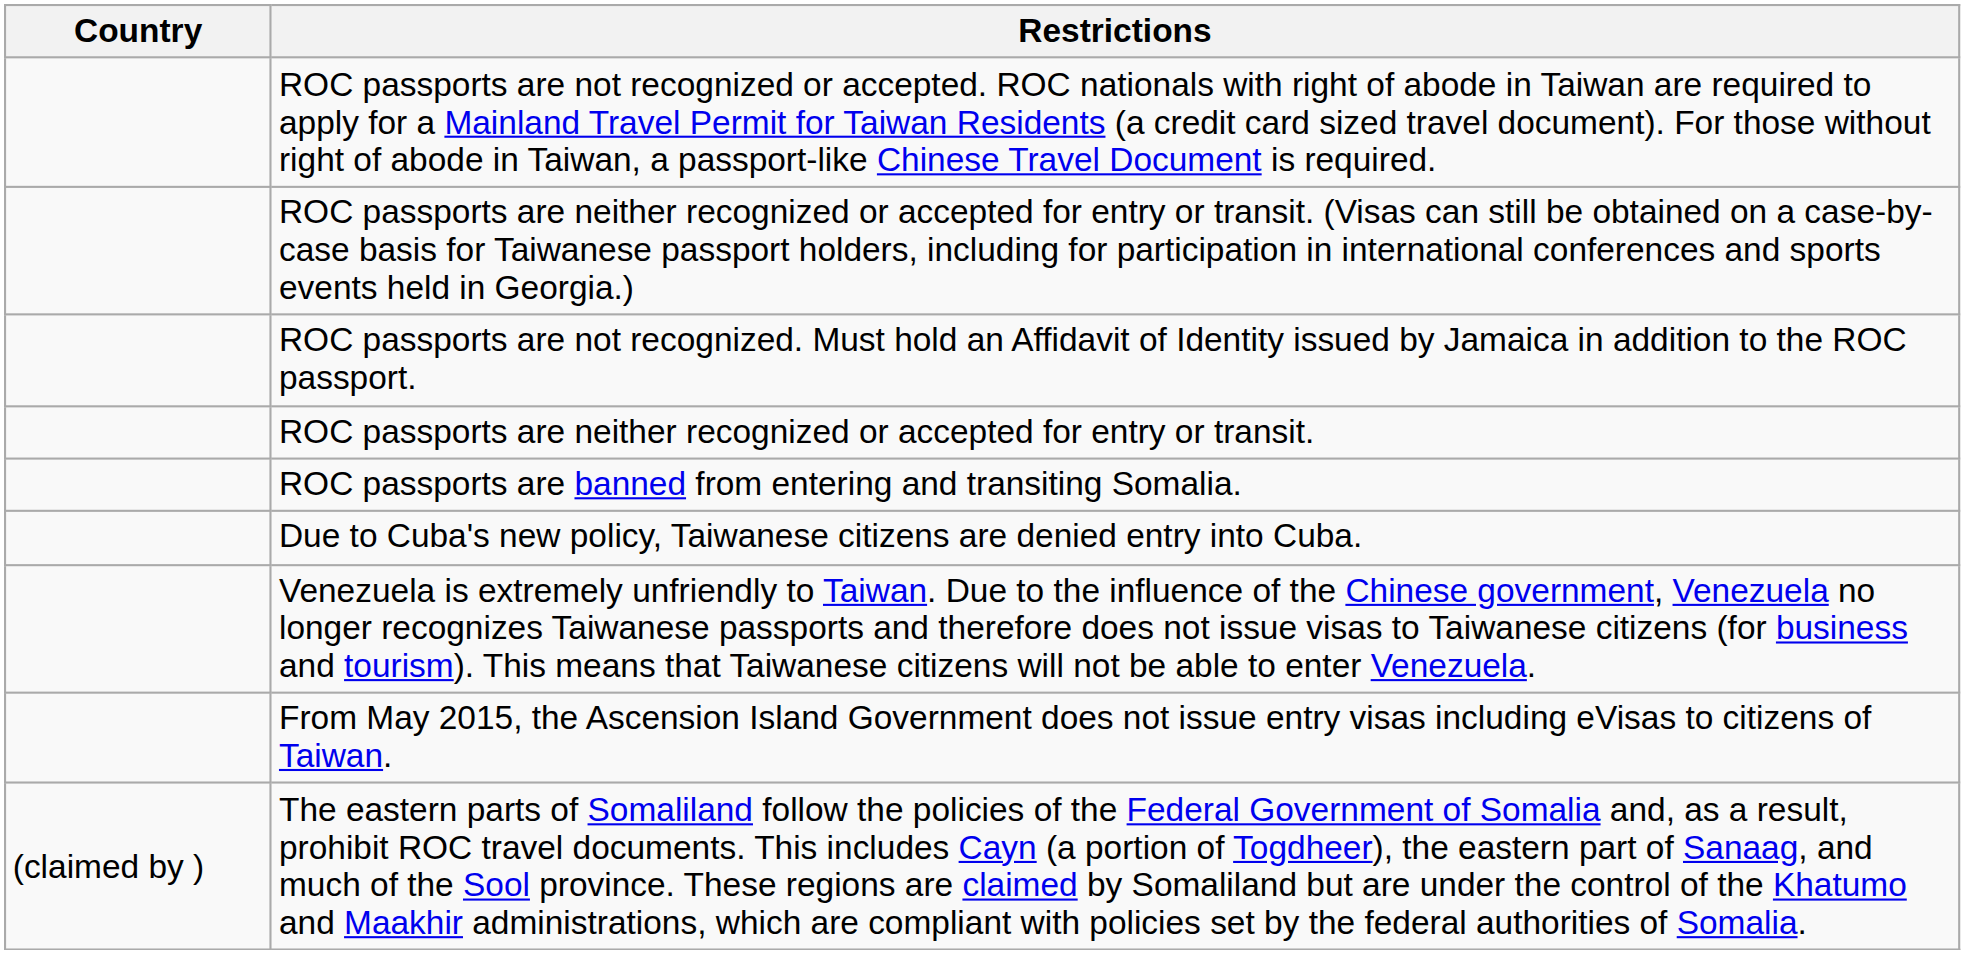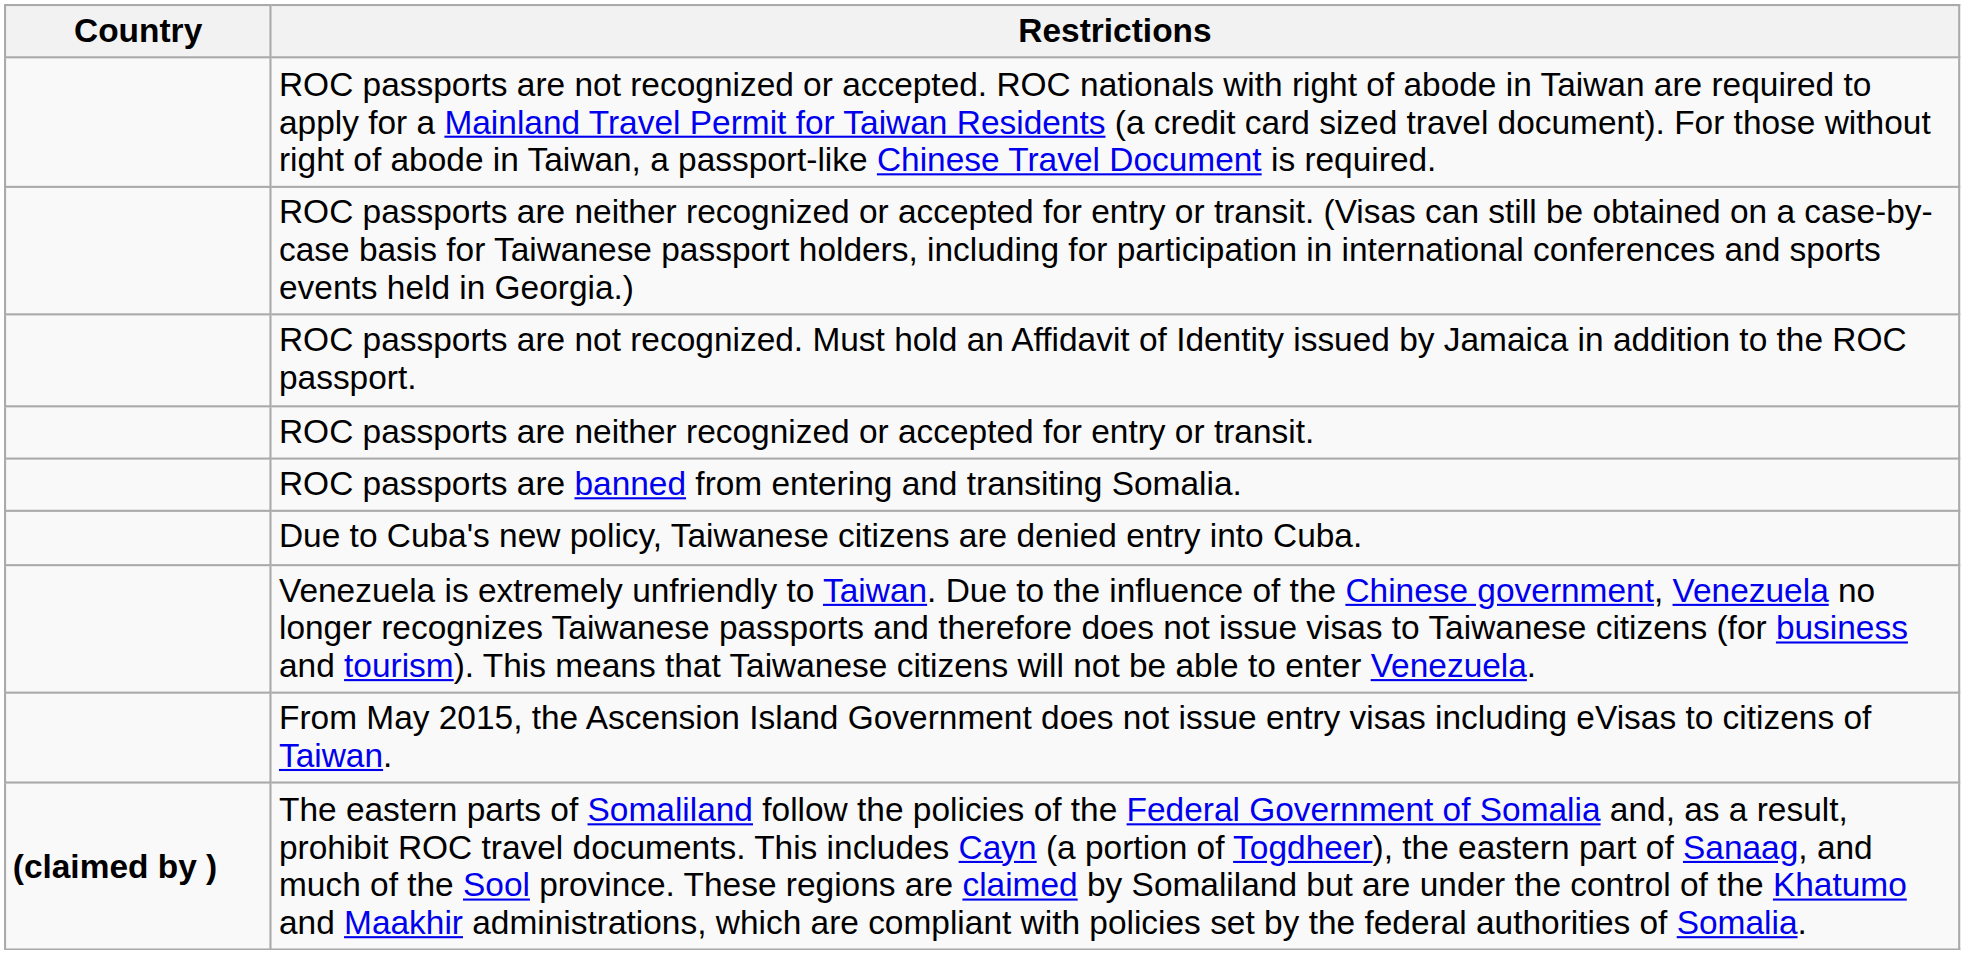(108, 865) normal -> (115, 865) bold
